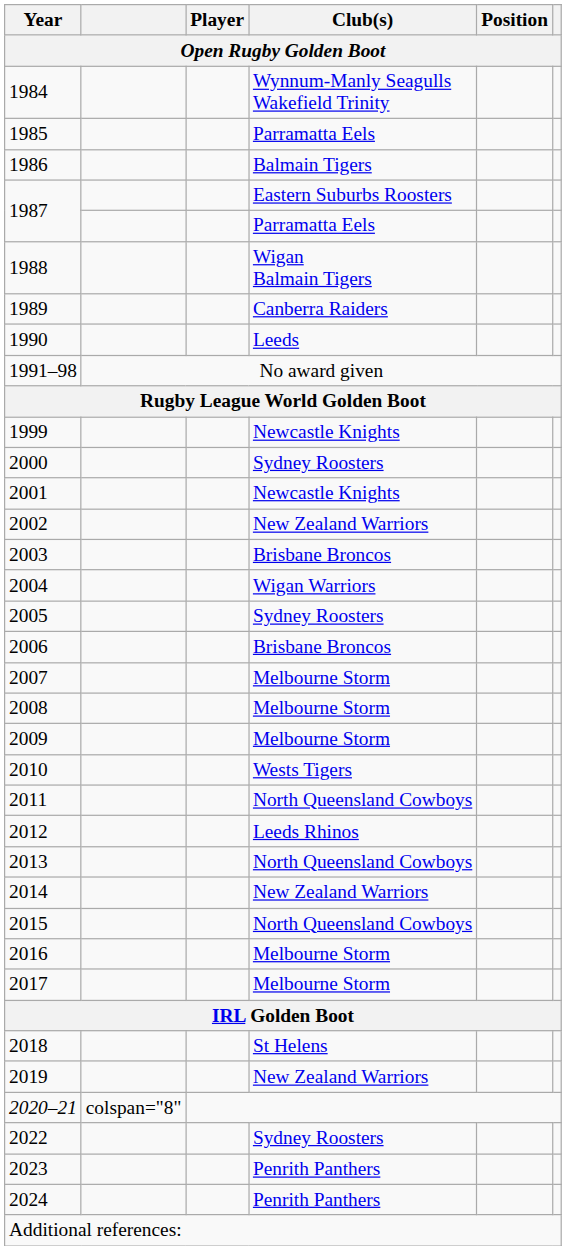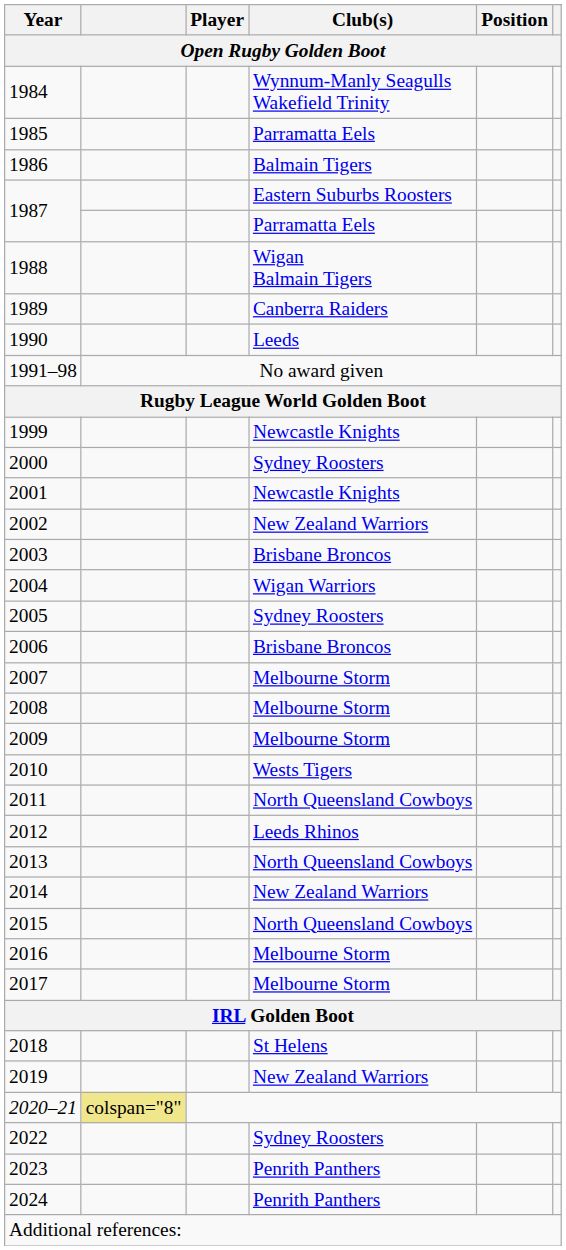(134, 1107) no background -> (134, 1107) khaki background
